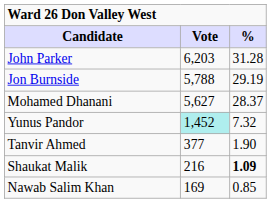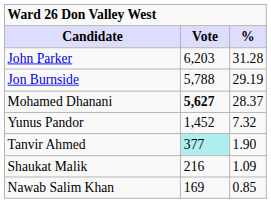(199, 101) normal -> (199, 101) bold
(199, 123) paleturquoise background -> (199, 123) no background
(194, 144) no background -> (194, 144) paleturquoise background
(244, 166) bold -> (244, 166) normal
